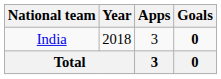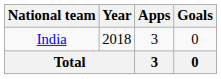(195, 39) bold -> (195, 39) normal
